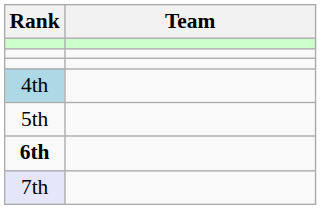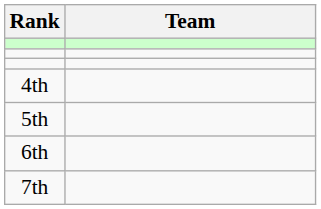(35, 85) lightblue background -> (35, 85) no background
(35, 153) bold -> (35, 153) normal
(35, 187) lavender background -> (35, 187) no background
